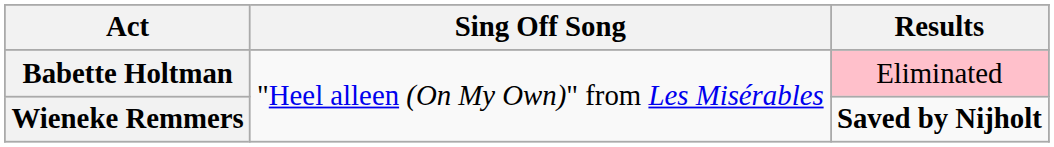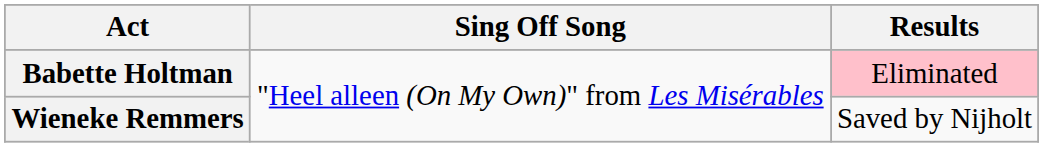(939, 118) bold -> (934, 118) normal
